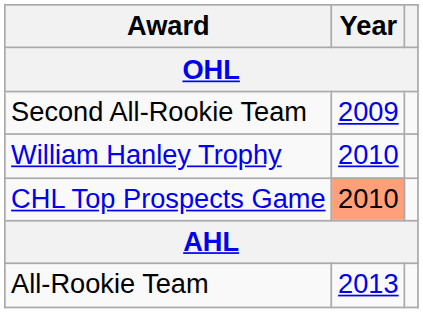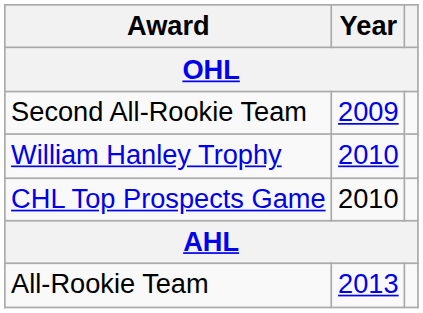(368, 198) lightsalmon background -> (368, 198) no background
